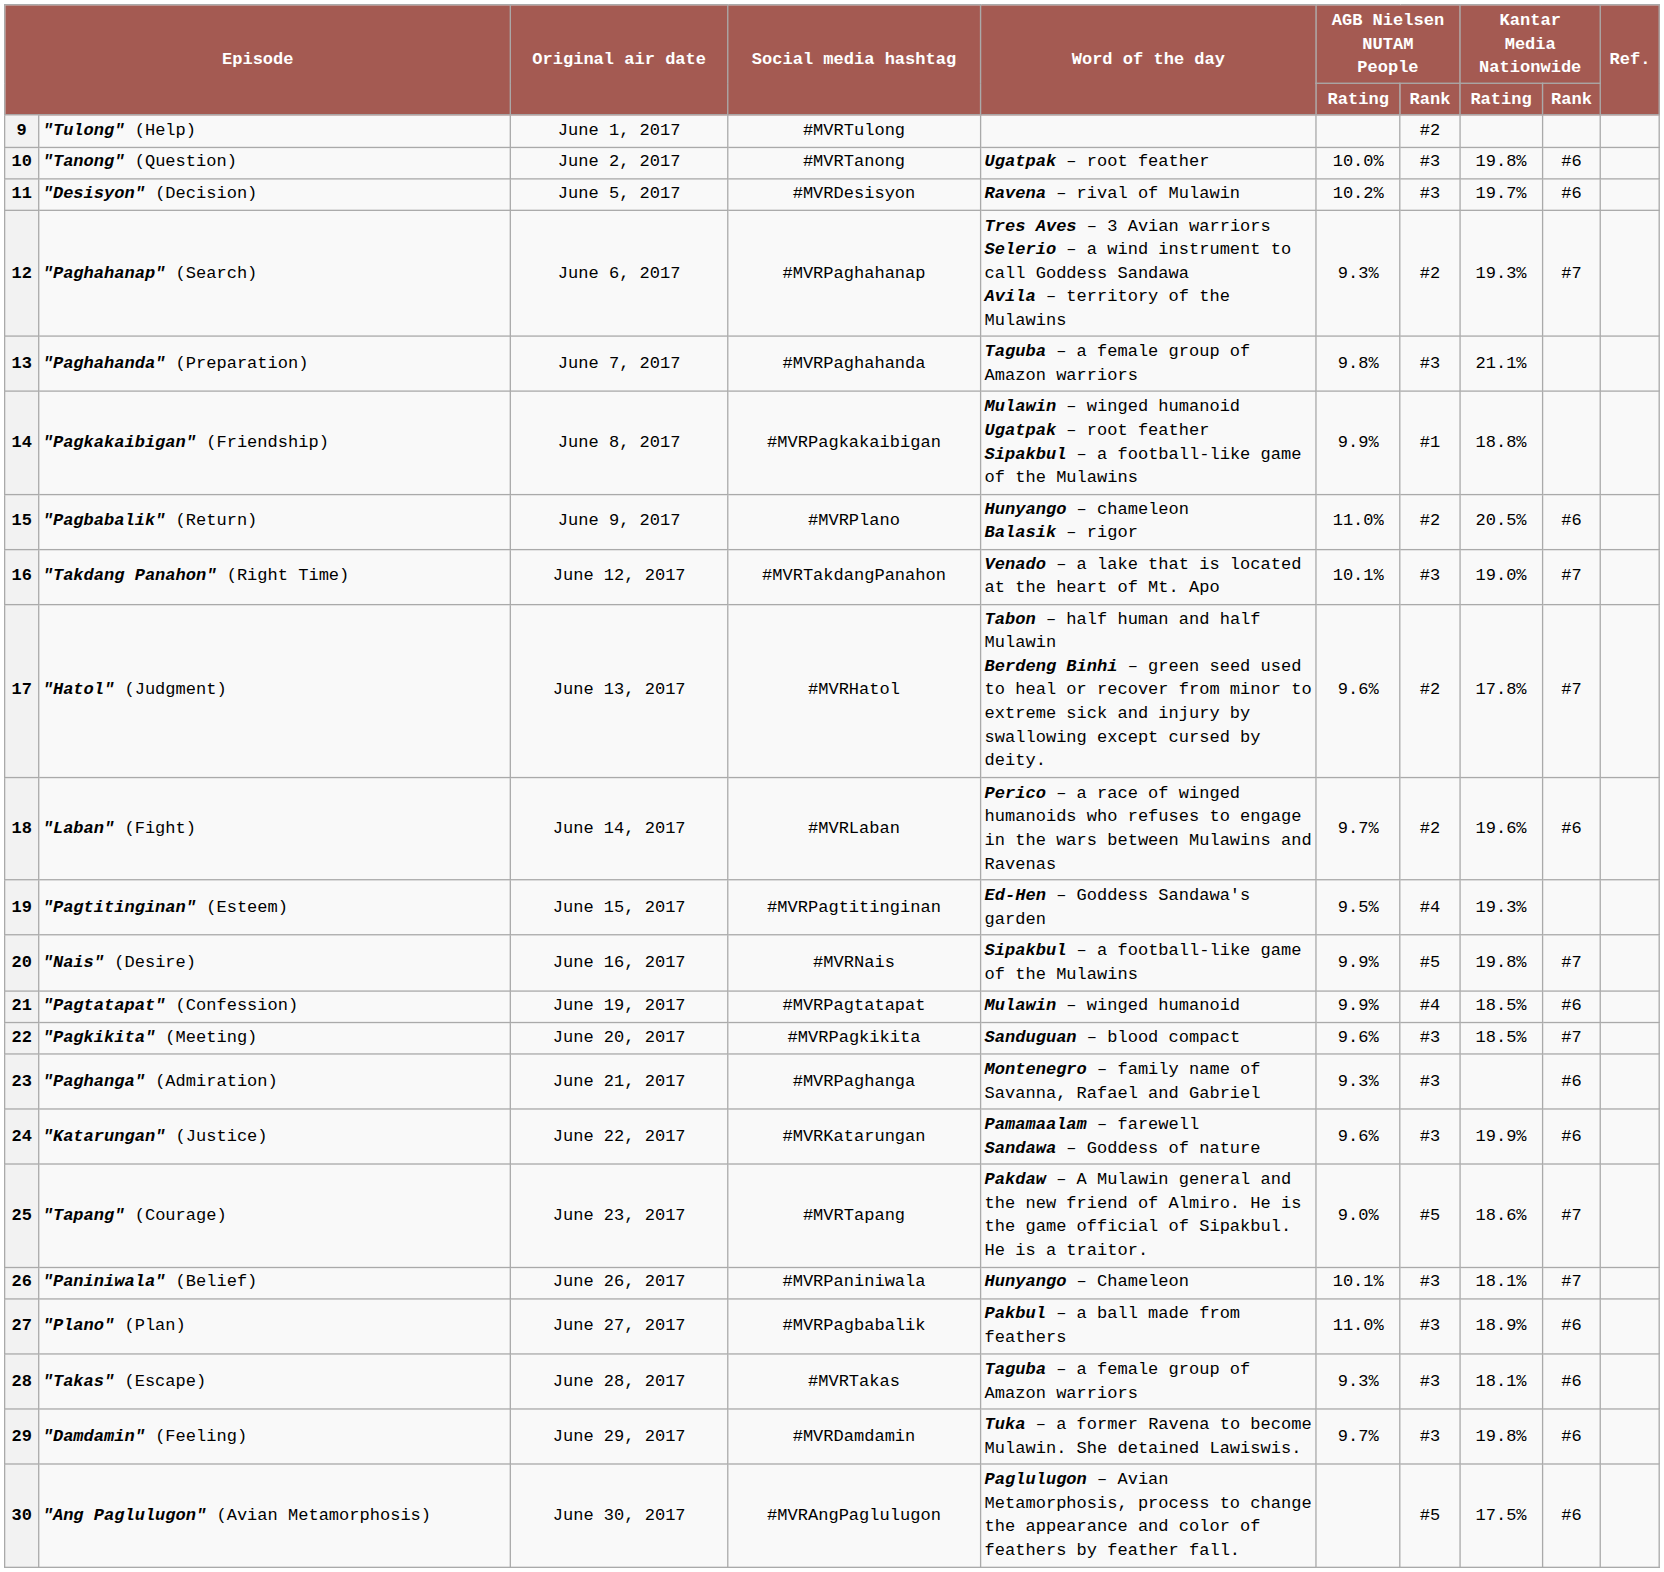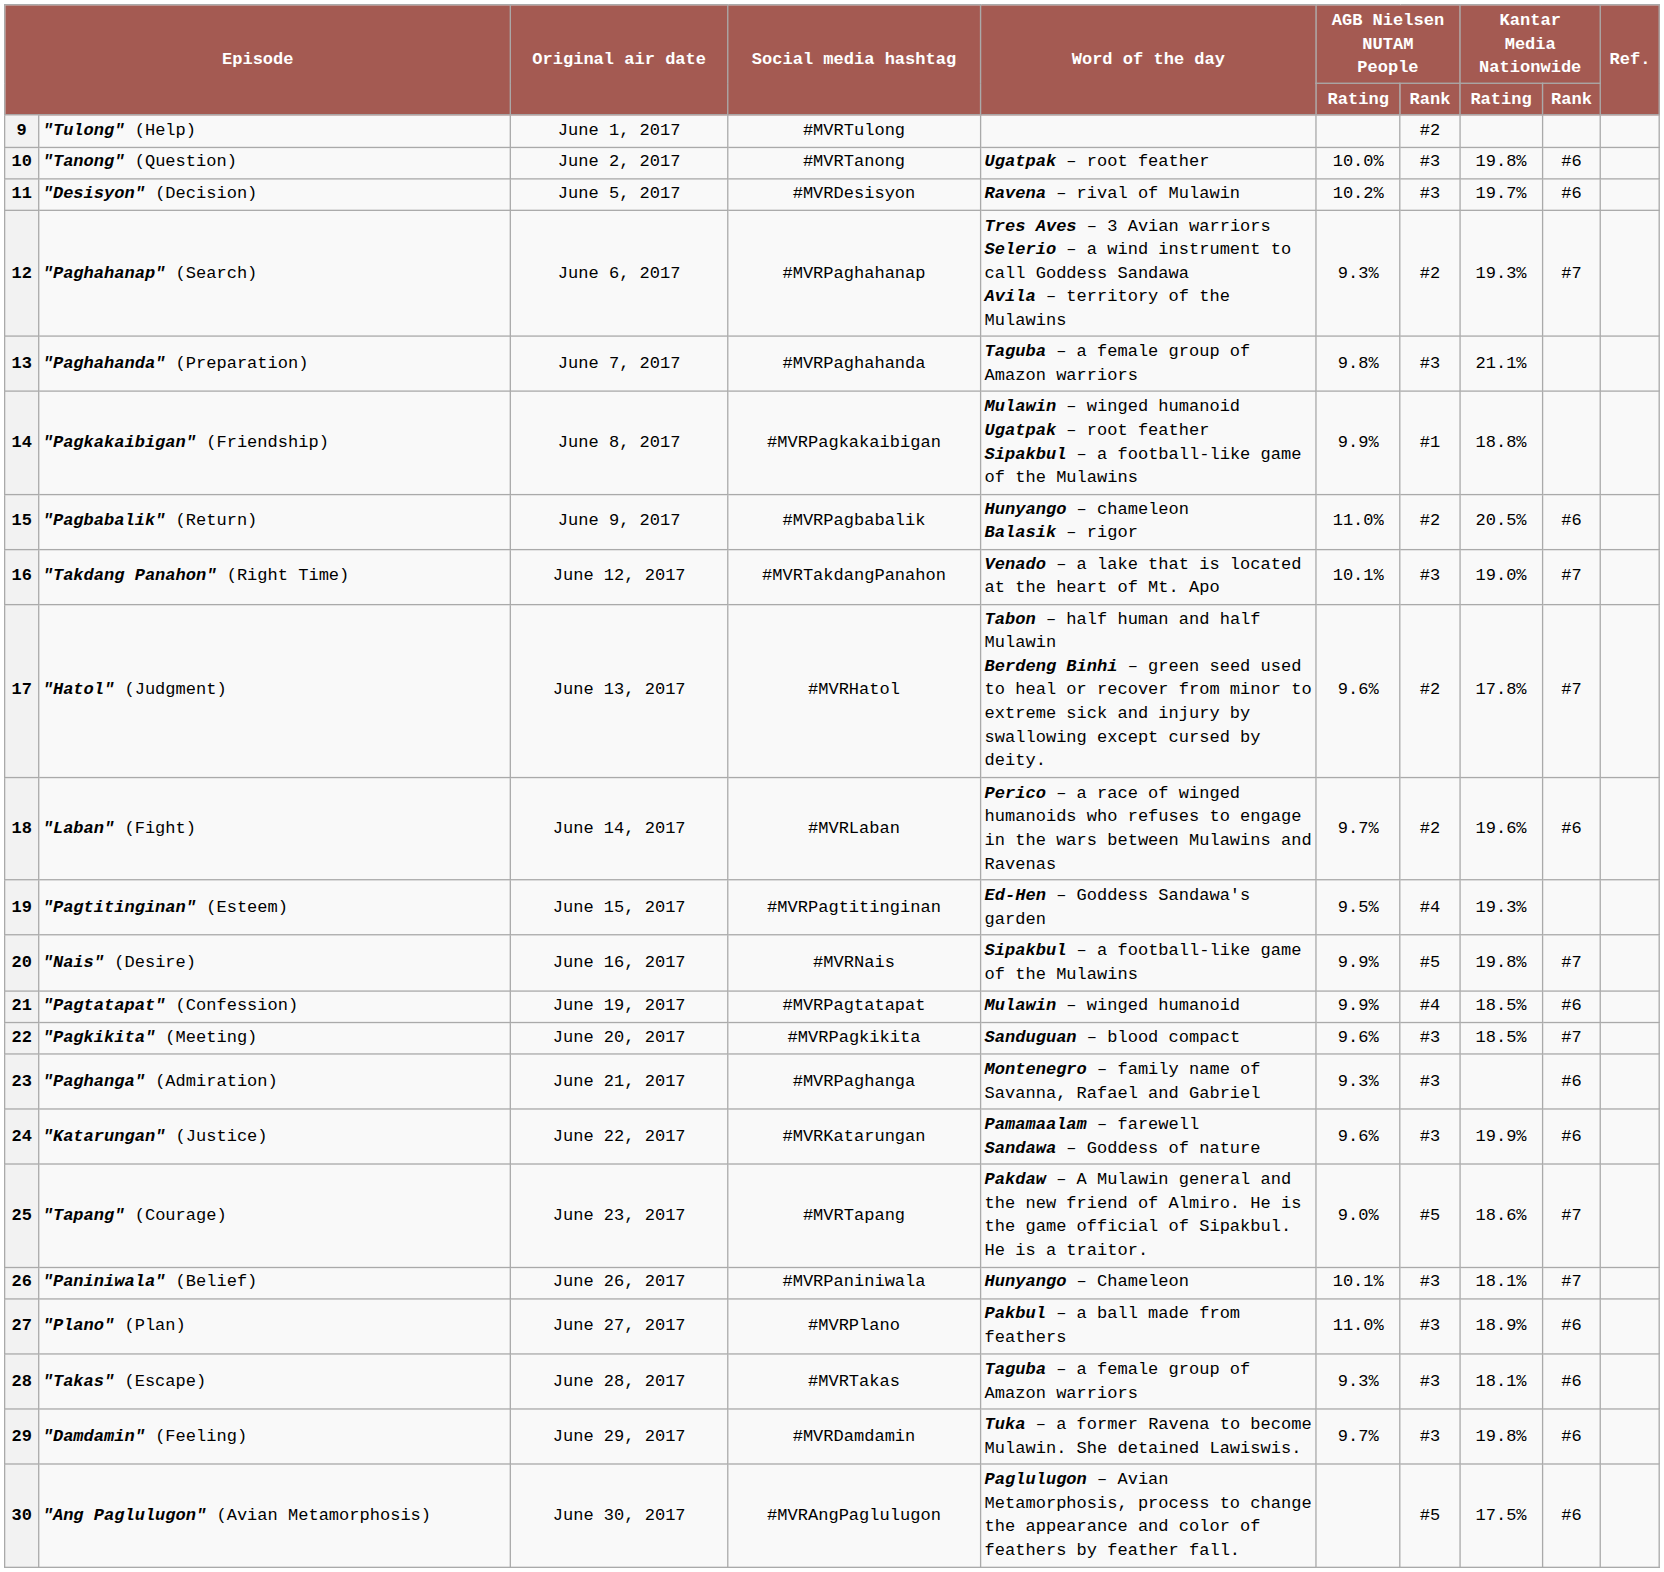(854, 521) #MVRPlano -> (854, 521) #MVRPagbabalik
(854, 1326) #MVRPagbabalik -> (854, 1326) #MVRPlano
